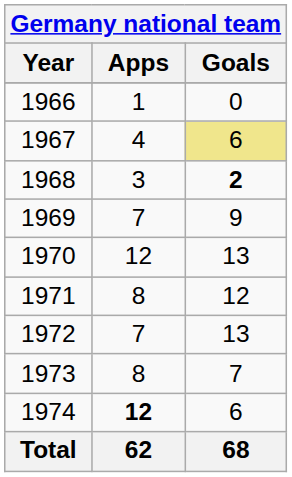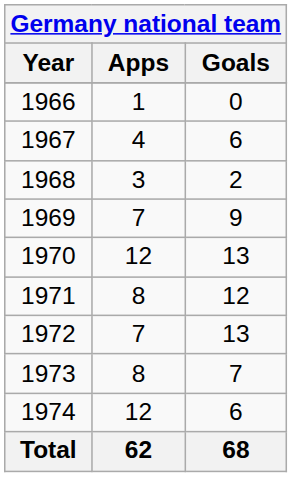(236, 140) khaki background -> (236, 140) no background
(236, 179) bold -> (236, 179) normal
(138, 412) bold -> (138, 412) normal
